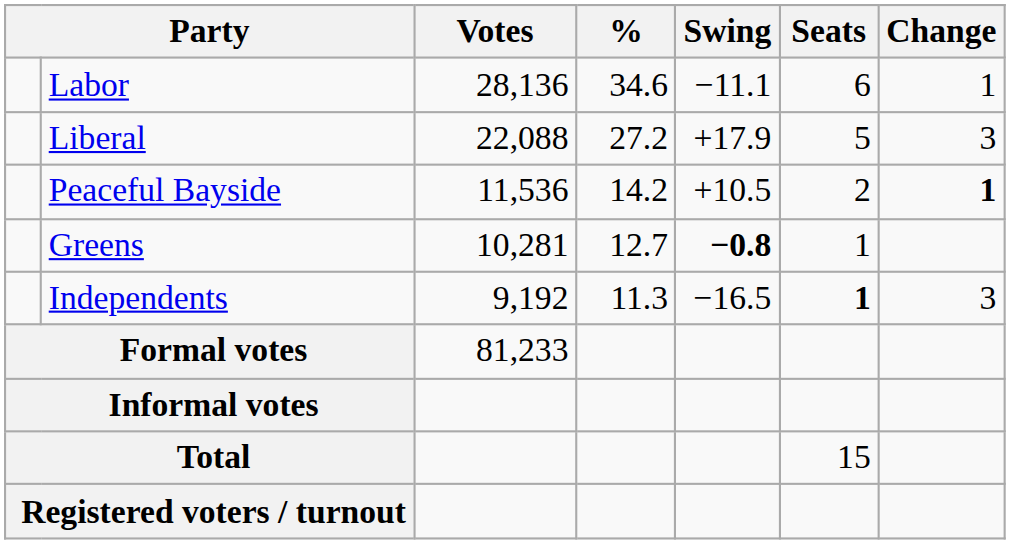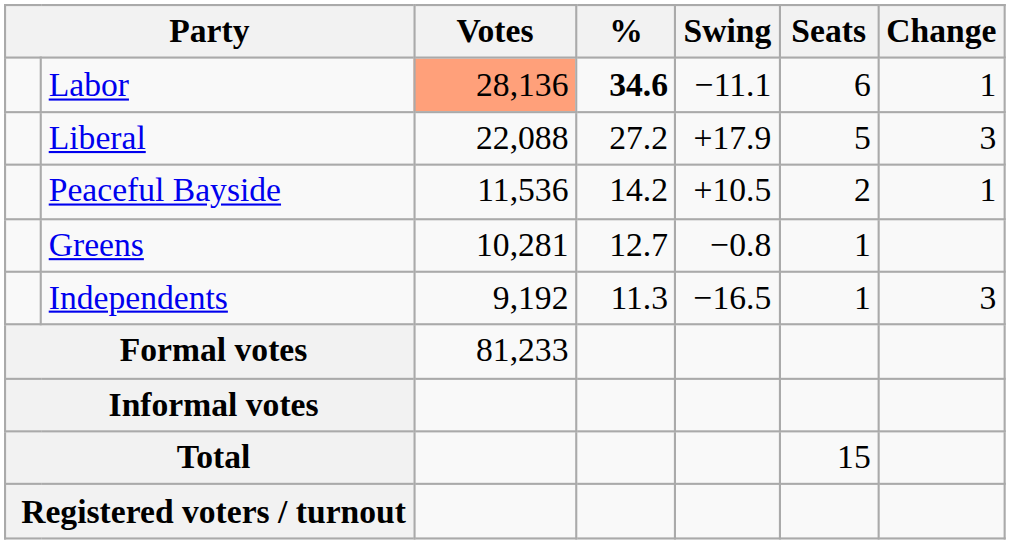(522, 84) no background -> (522, 84) lightsalmon background
(639, 84) normal -> (639, 84) bold
(988, 191) bold -> (988, 191) normal
(741, 244) bold -> (741, 244) normal
(862, 297) bold -> (862, 297) normal
